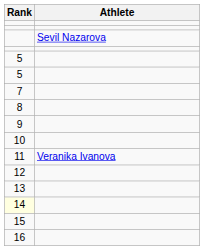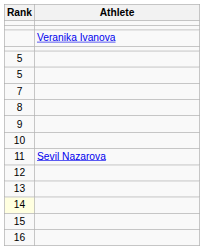(71, 38) Sevil Nazarova -> (76, 38) Veranika Ivanova
(76, 156) Veranika Ivanova -> (71, 156) Sevil Nazarova
